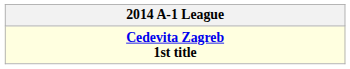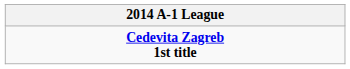(175, 44) lightyellow background -> (175, 44) no background
